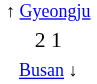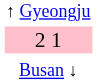(48, 39) no background -> (48, 39) pink background
